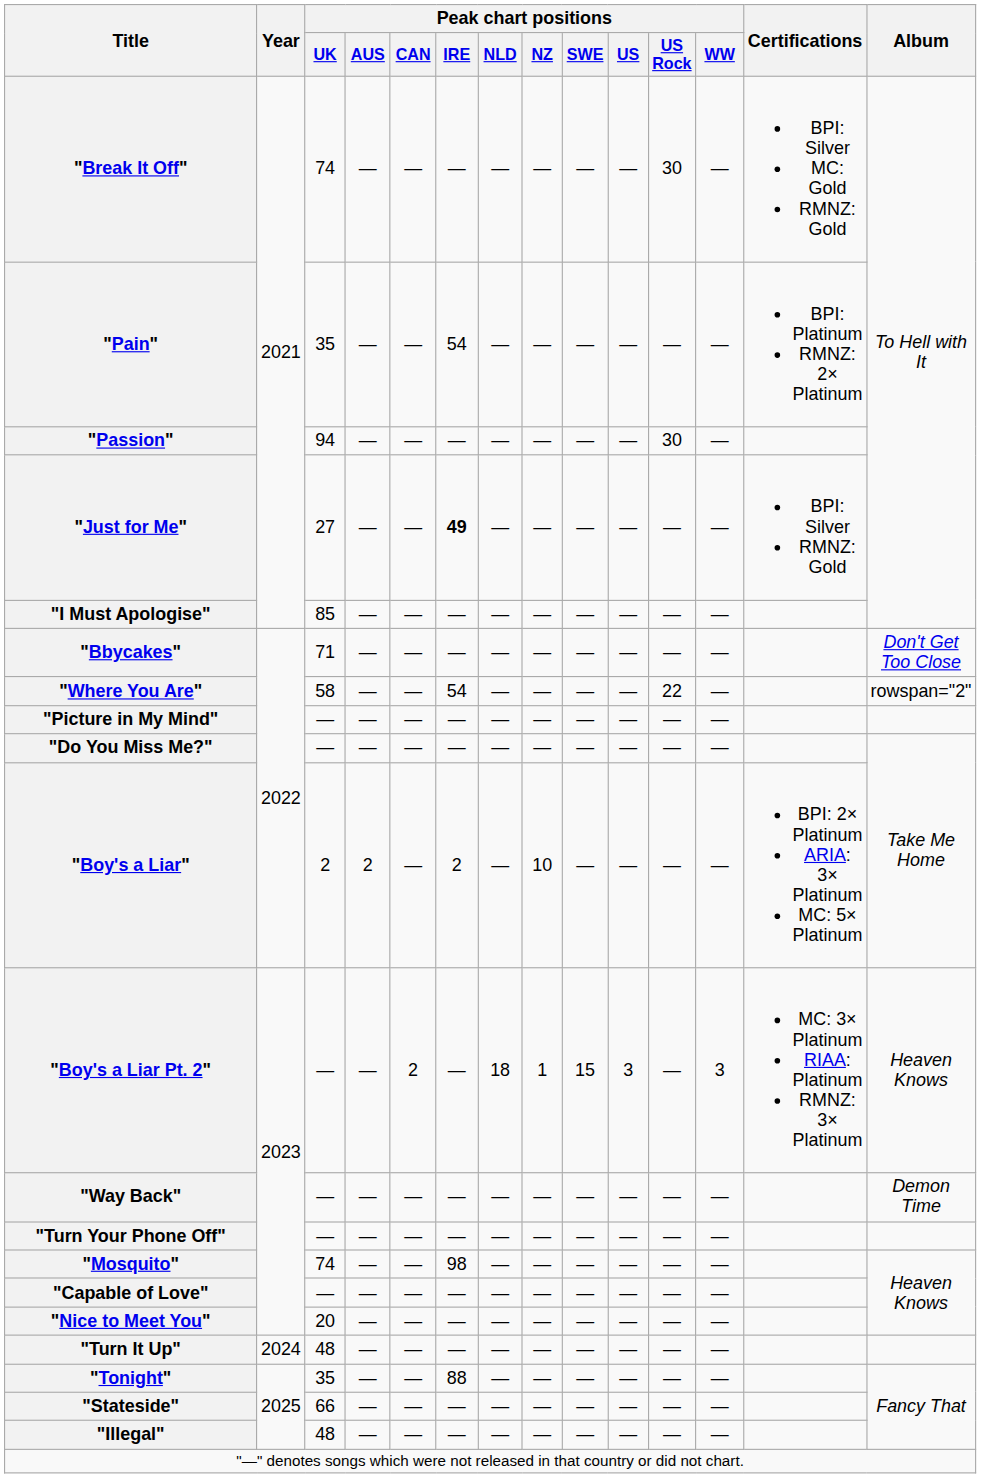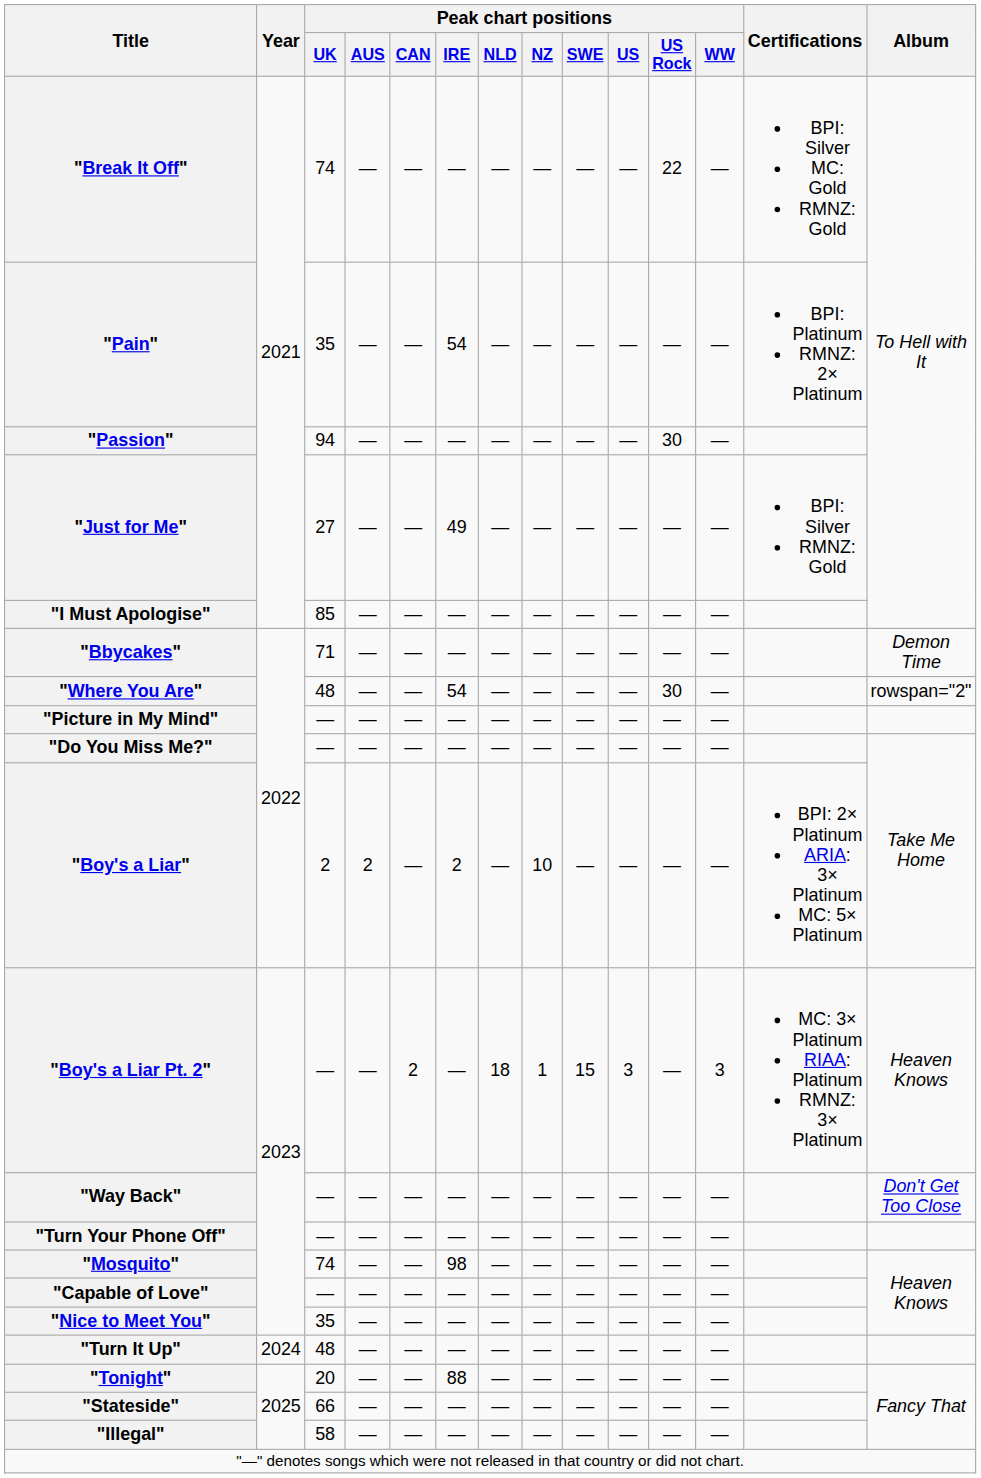(672, 168) 30 -> (672, 168) 22
(457, 527) bold -> (457, 527) normal
(921, 652) Don't Get Too Close -> (921, 652) Demon Time
(325, 691) 58 -> (325, 691) 48
(672, 691) 22 -> (672, 691) 30
(921, 1197) Demon Time -> (921, 1197) Don't Get Too Close
(325, 1320) 20 -> (325, 1320) 35
(325, 1377) 35 -> (325, 1377) 20
(325, 1434) 48 -> (325, 1434) 58
